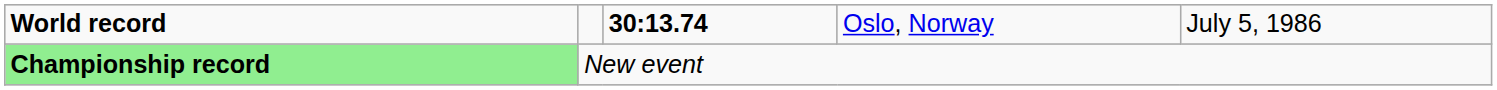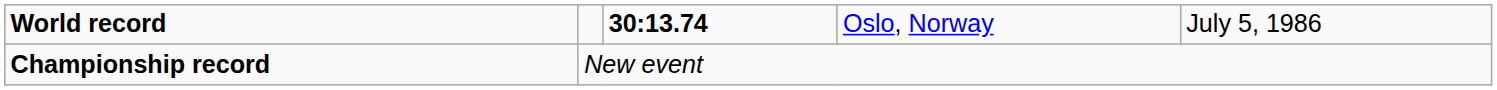(140, 64) lightgreen background -> (140, 64) no background
